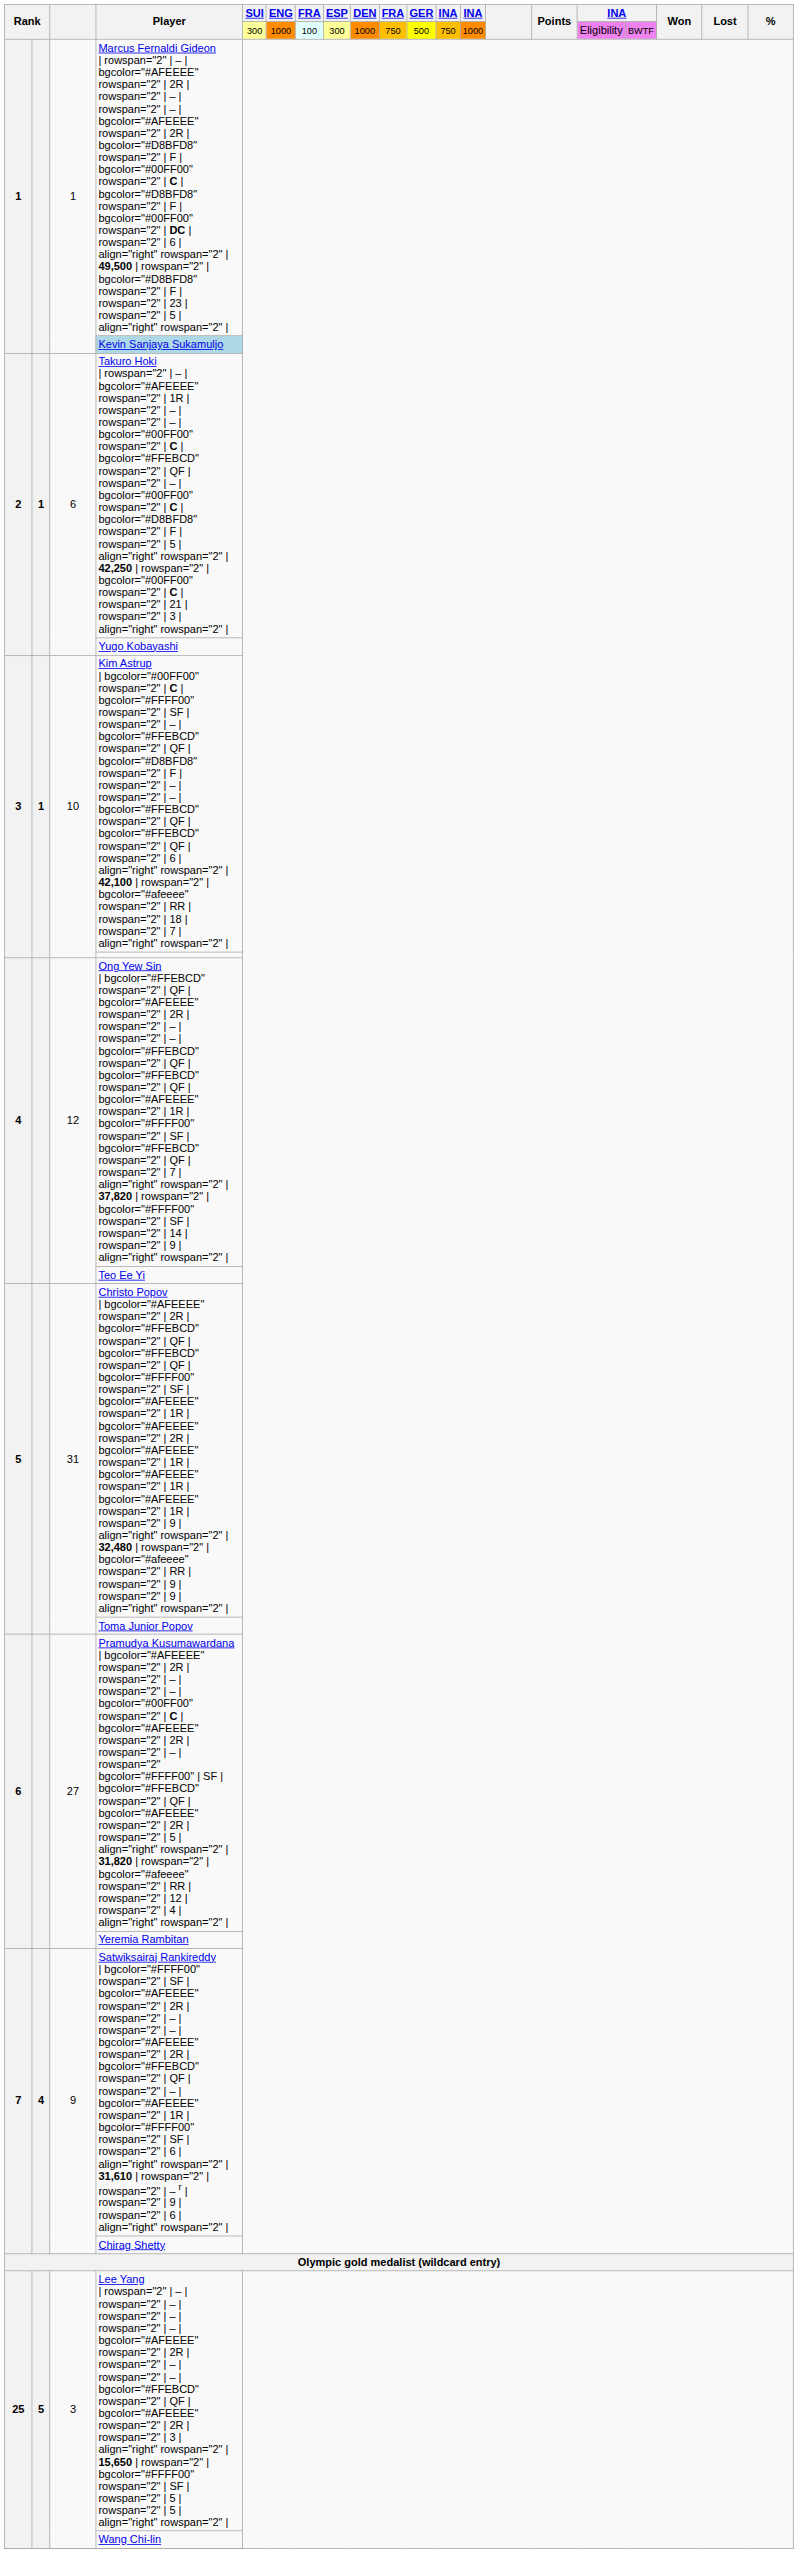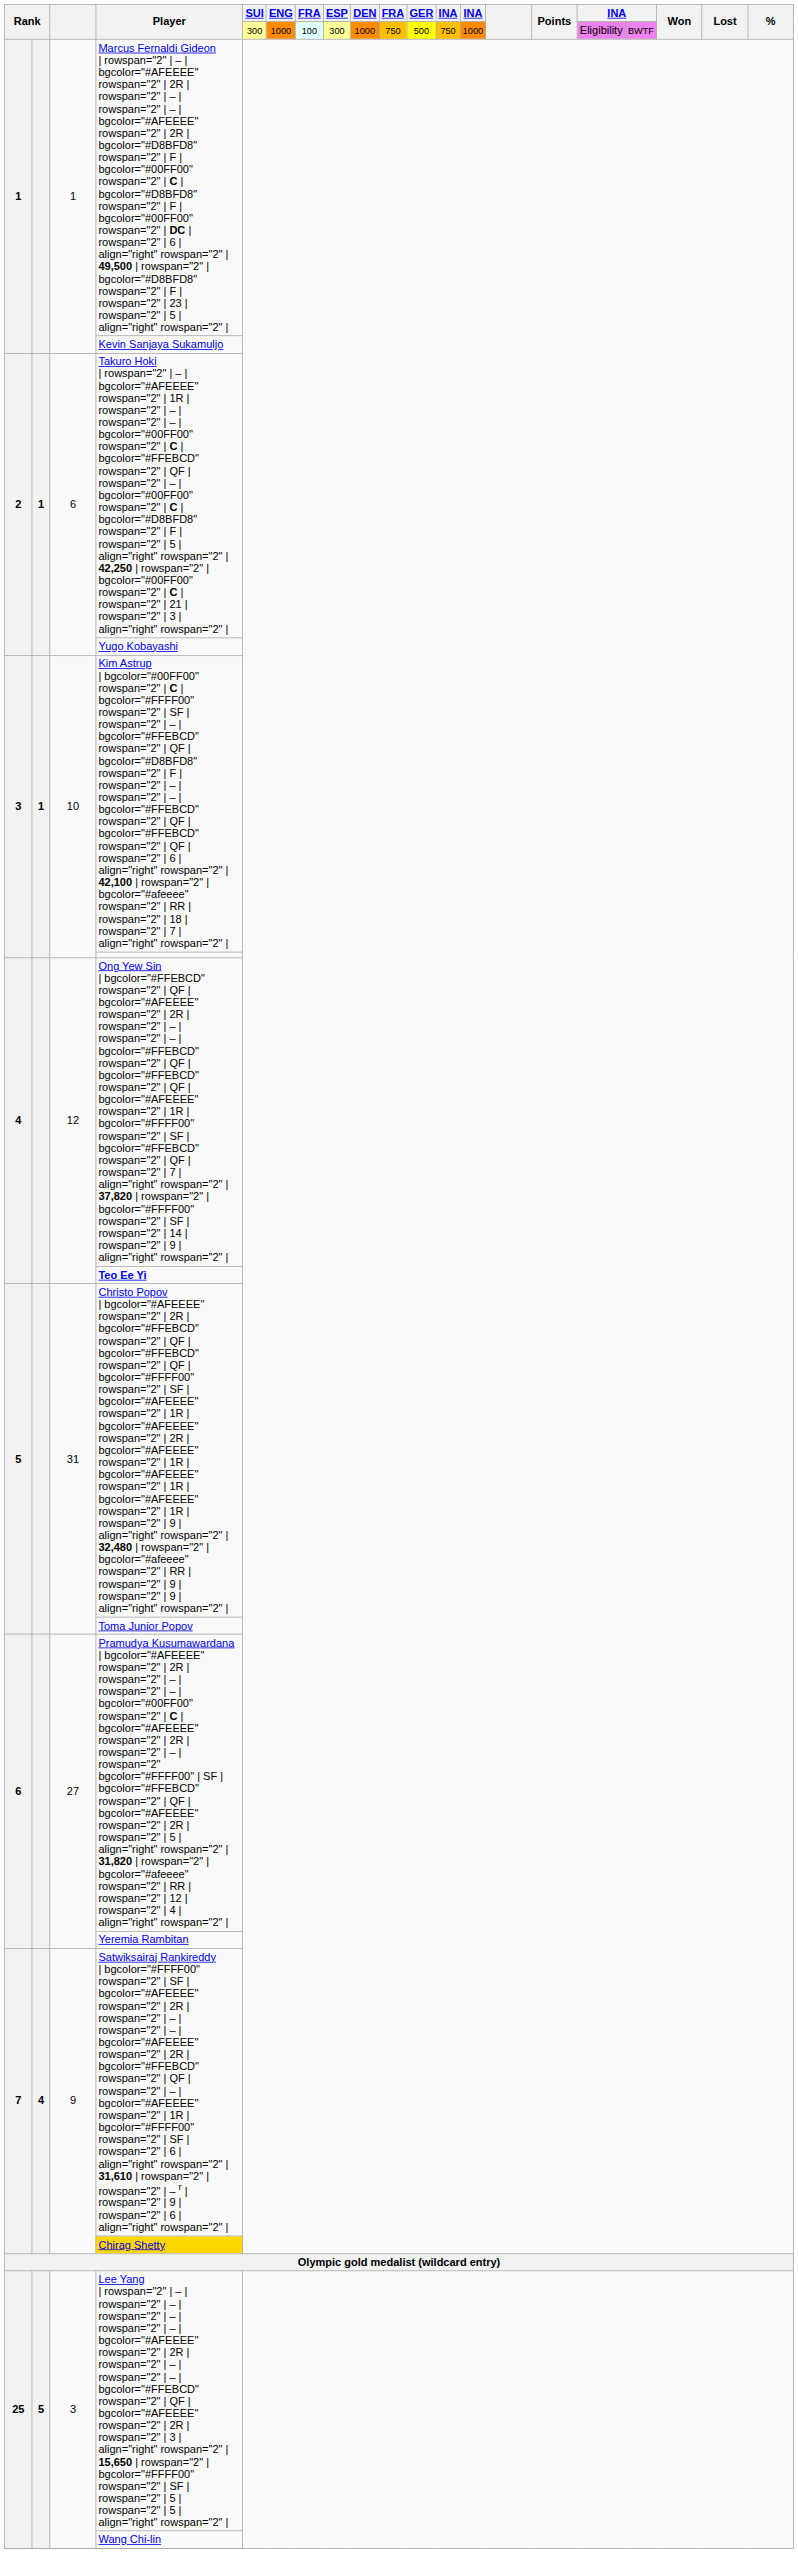(161, 344) lightblue background -> (161, 344) no background
(122, 1275) normal -> (123, 1275) bold
(132, 2244) no background -> (132, 2244) gold background
